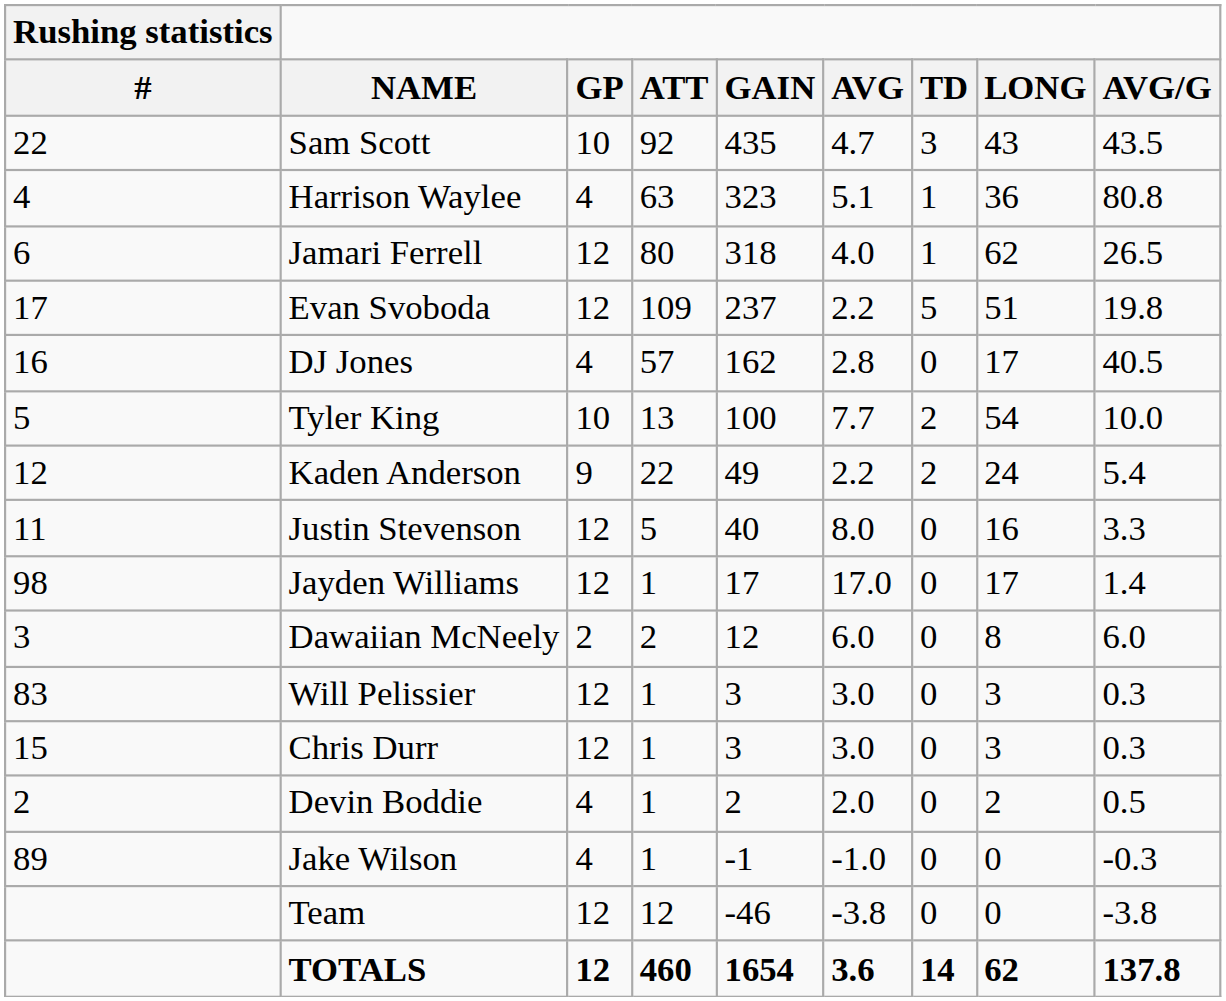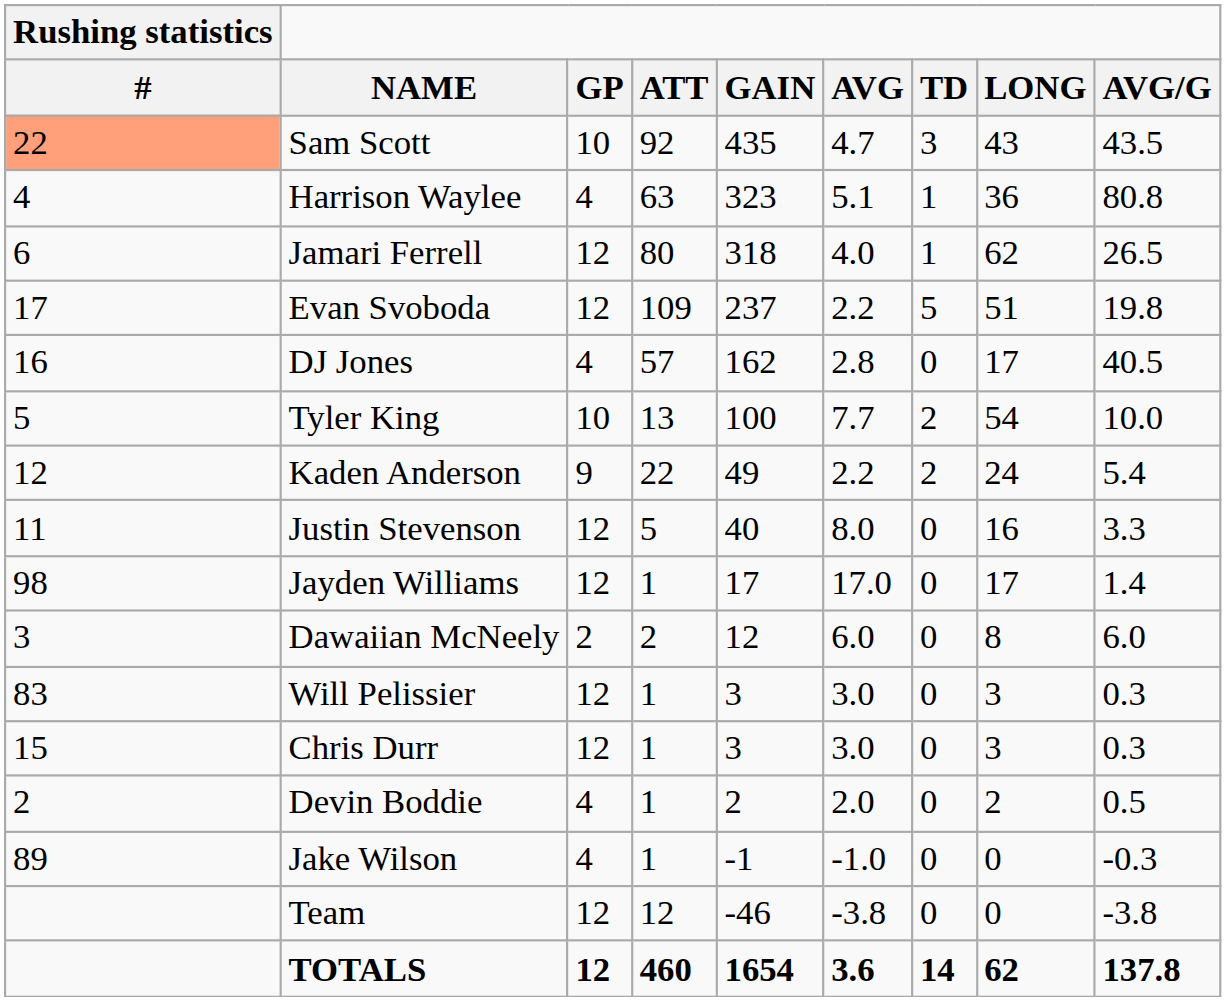(30, 142) no background -> (30, 142) lightsalmon background
